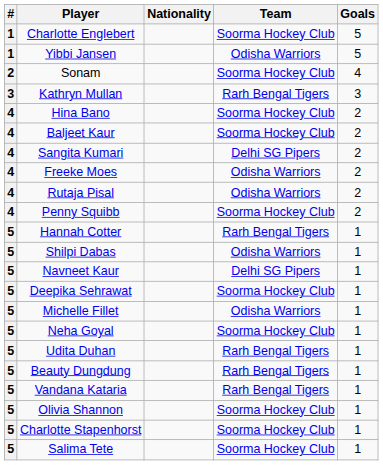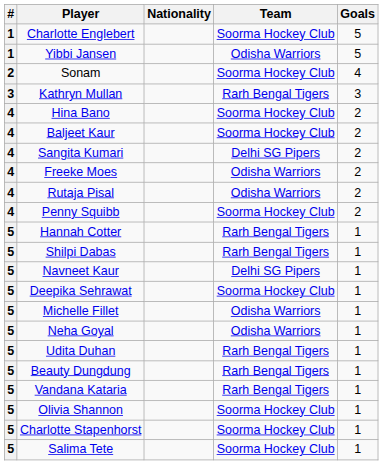(276, 251) Odisha Warriors -> (276, 251) Rarh Bengal Tigers
(276, 331) Soorma Hockey Club -> (276, 331) Odisha Warriors
